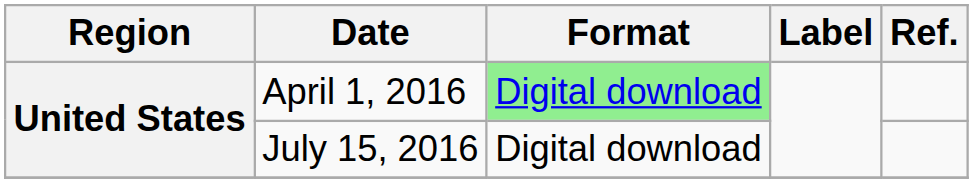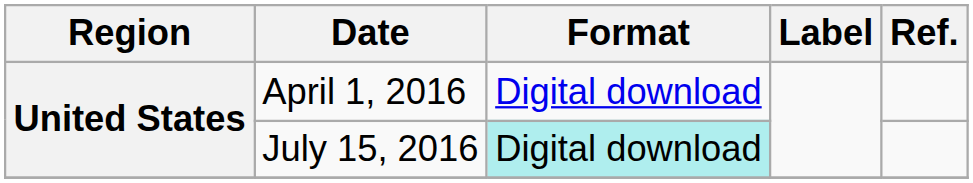(628, 90) lightgreen background -> (628, 90) no background
(628, 148) no background -> (628, 148) paleturquoise background
